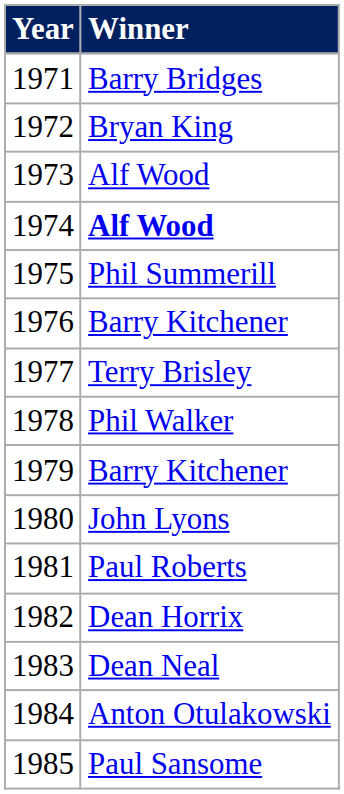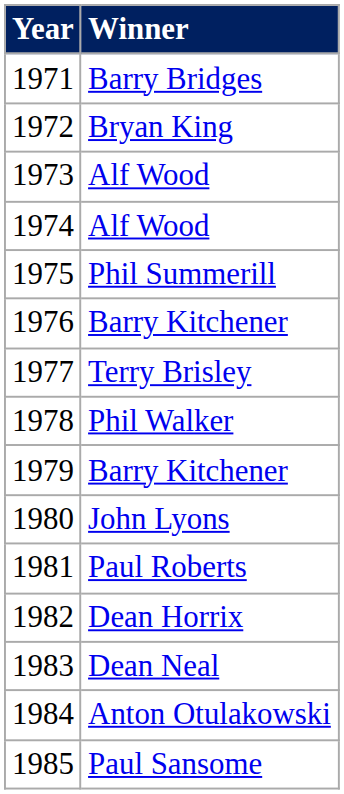(151, 224) bold -> (149, 224) normal
